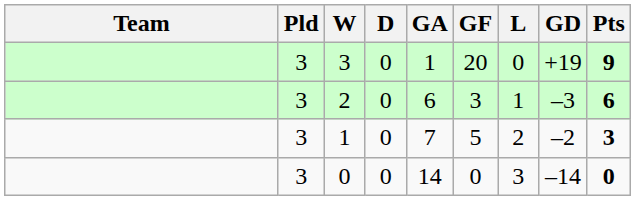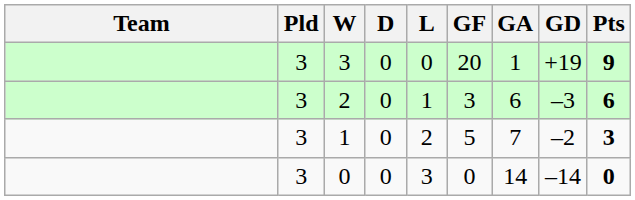columns swapped: (518, 23) <-> (430, 23)
